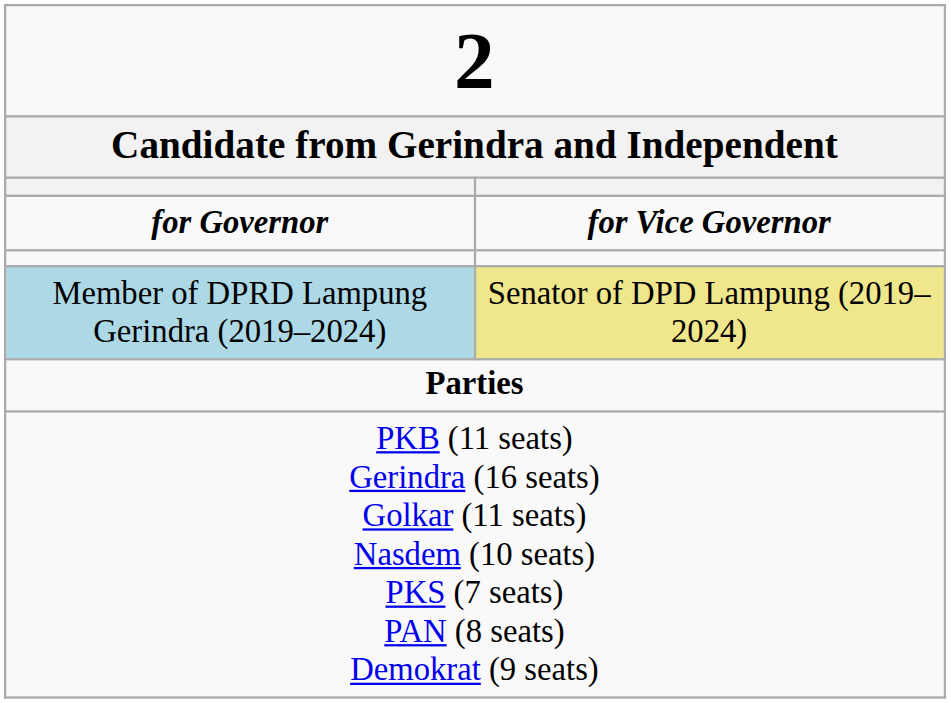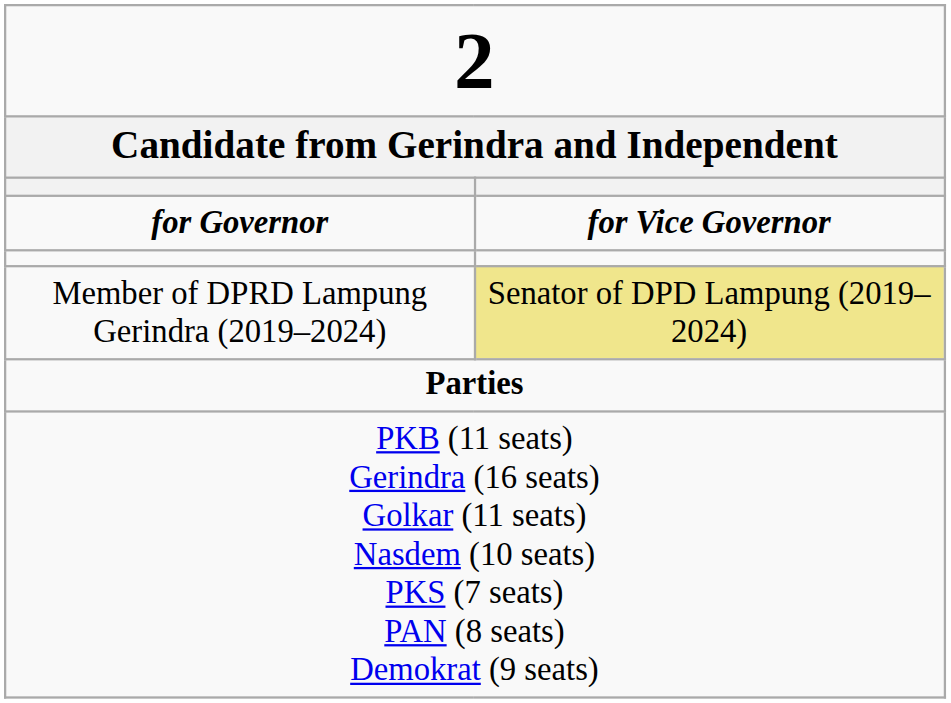(240, 311) lightblue background -> (240, 311) no background
